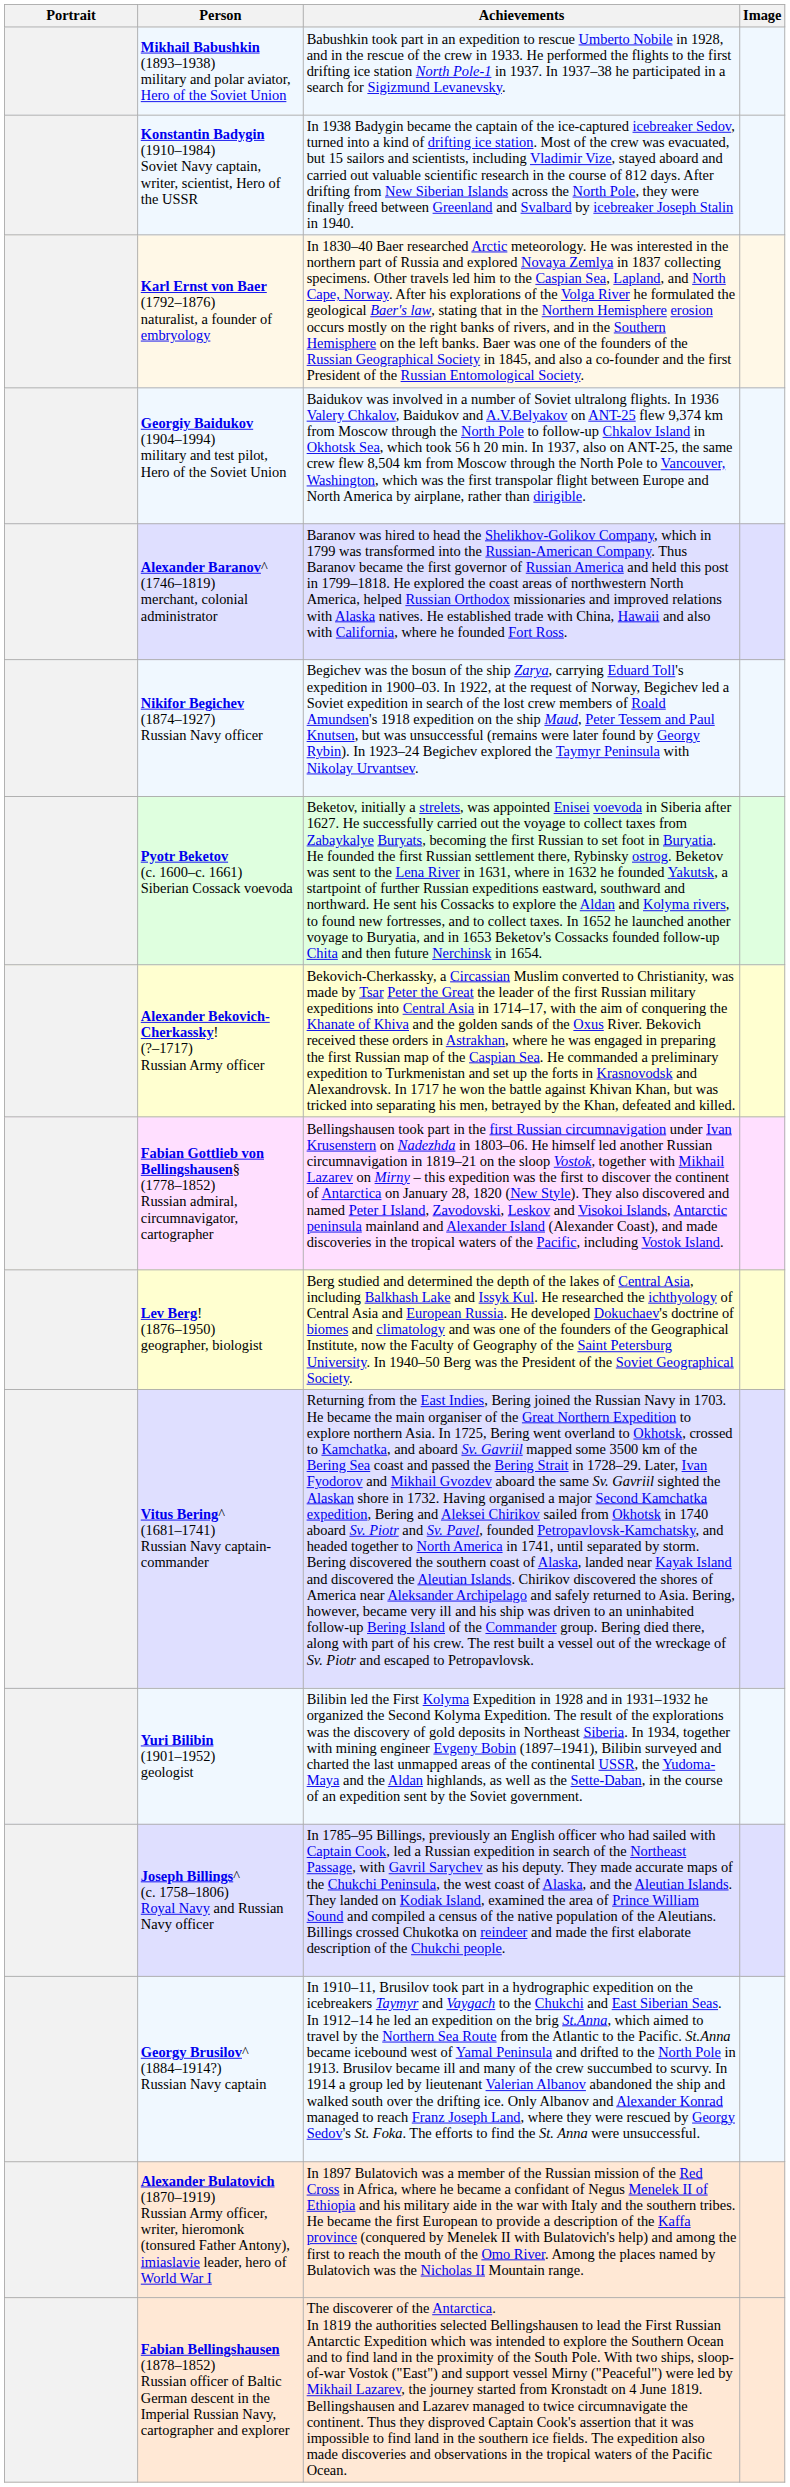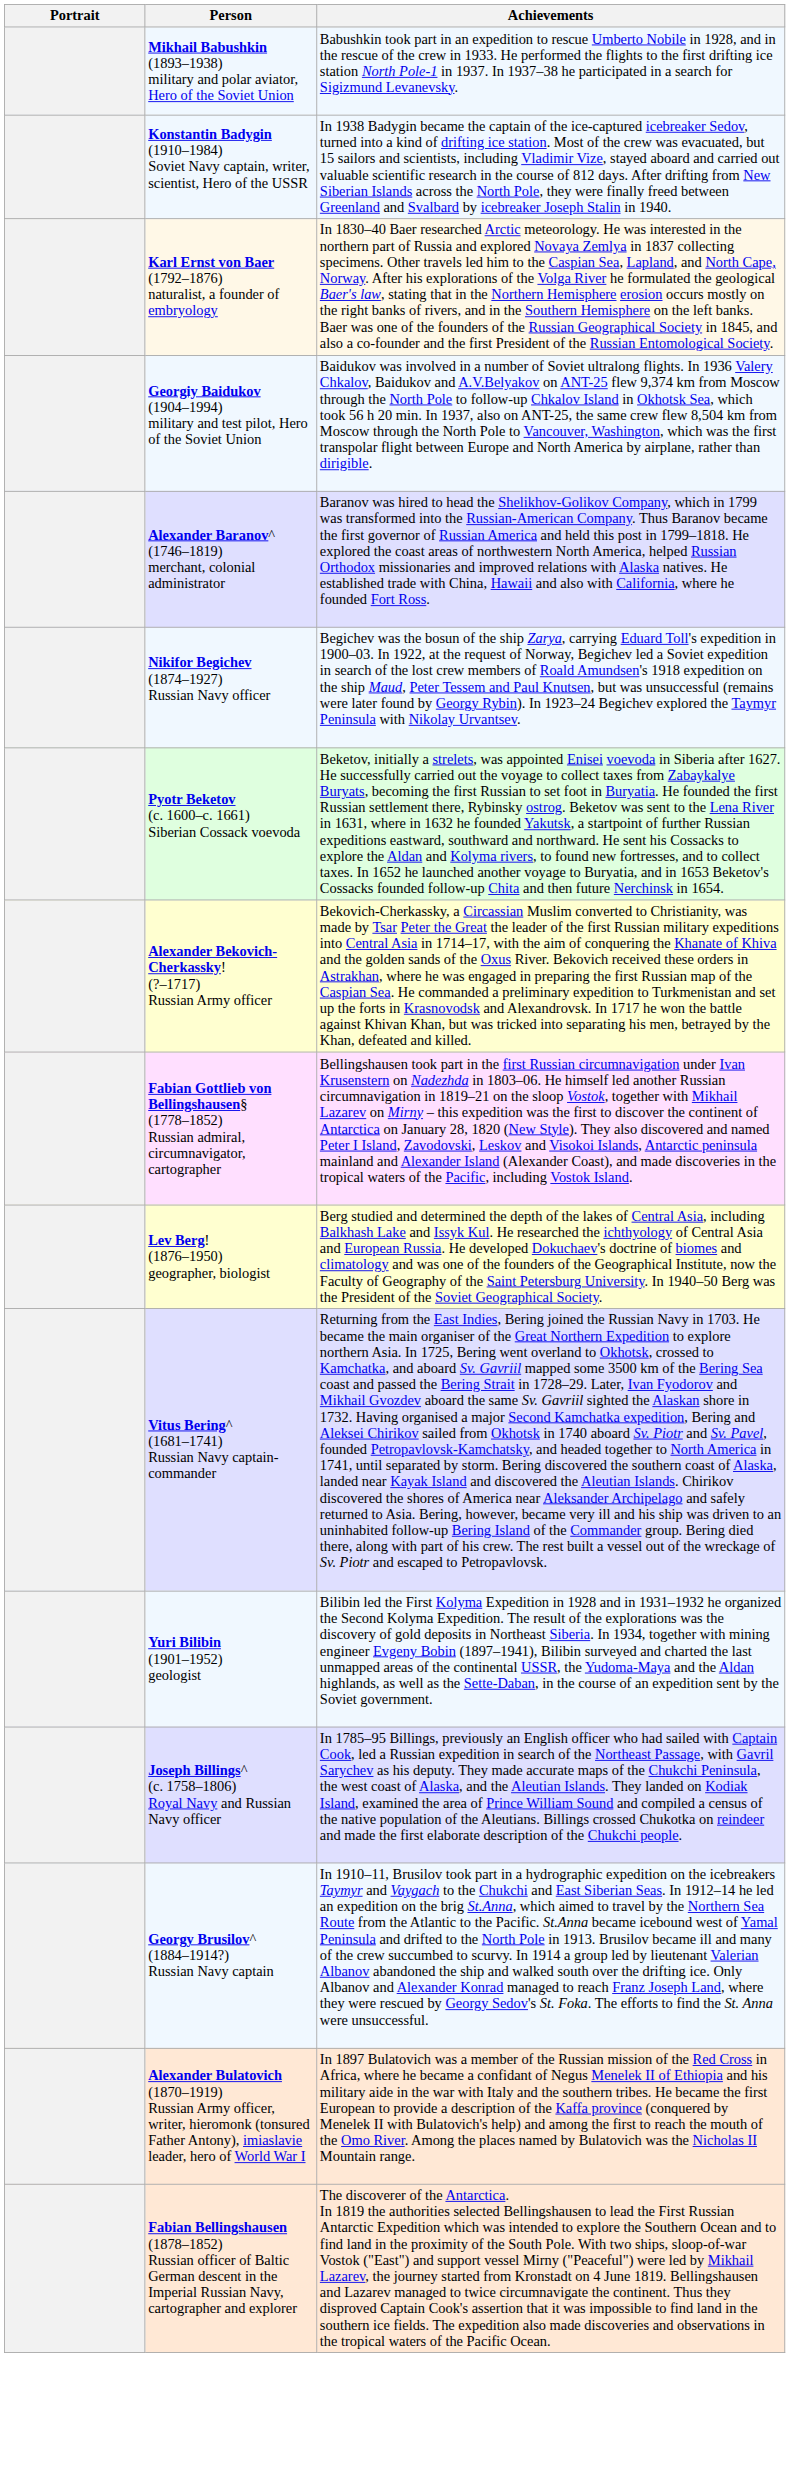- column: (762, 15)
